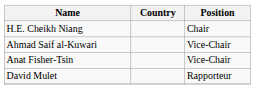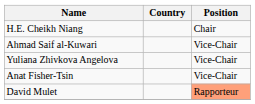+ row: (62, 60)
(209, 76) no background -> (216, 91) lightsalmon background
